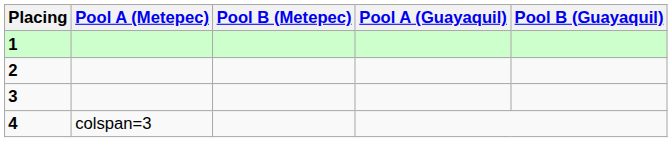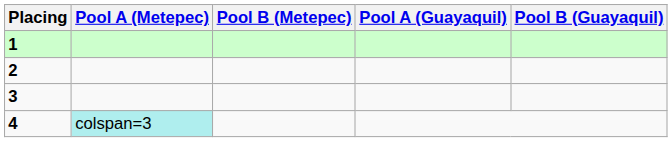(113, 123) no background -> (113, 123) paleturquoise background
